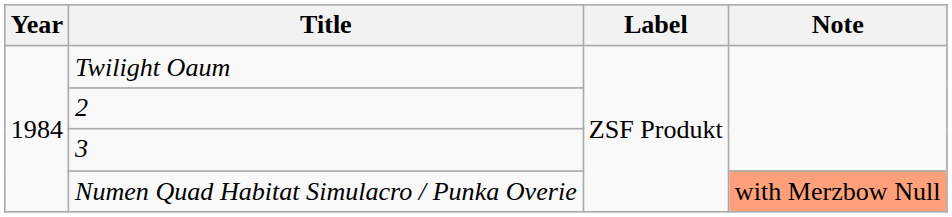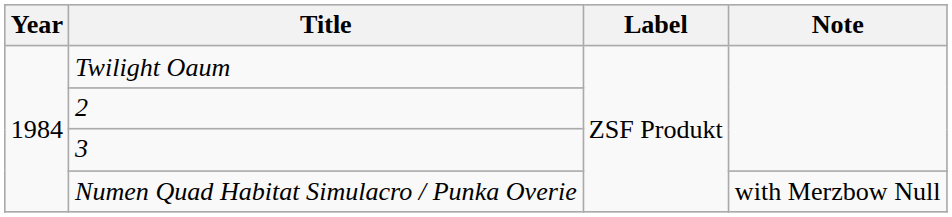(838, 190) lightsalmon background -> (838, 190) no background
